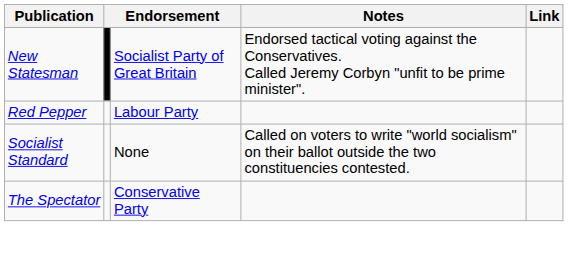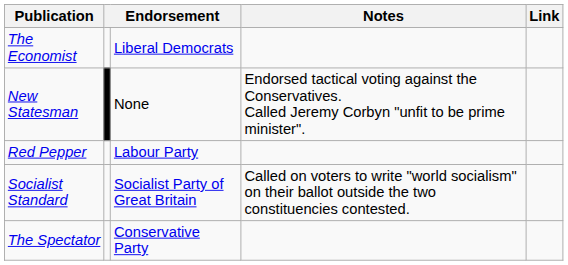+ row: (42, 47)
(169, 64) Socialist Party of Great Britain -> (132, 104) None
(132, 152) None -> (169, 192) Socialist Party of Great Britain
